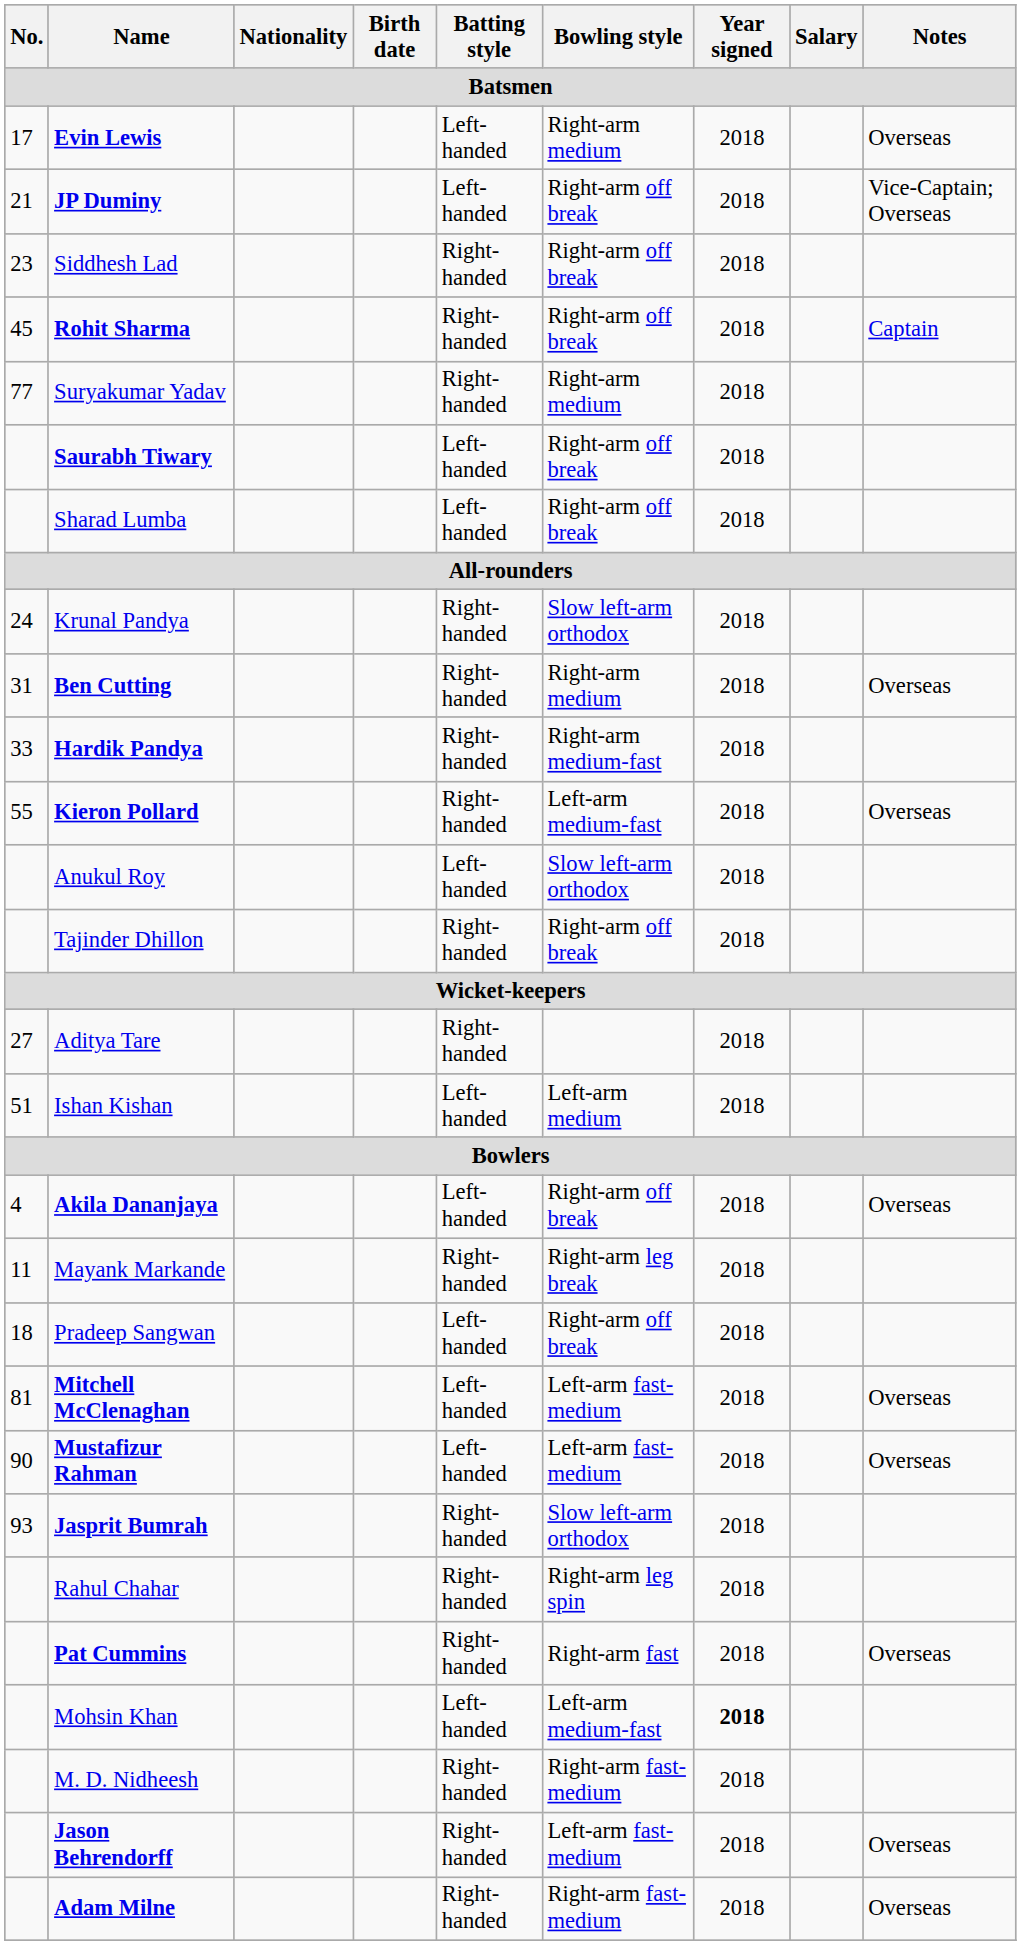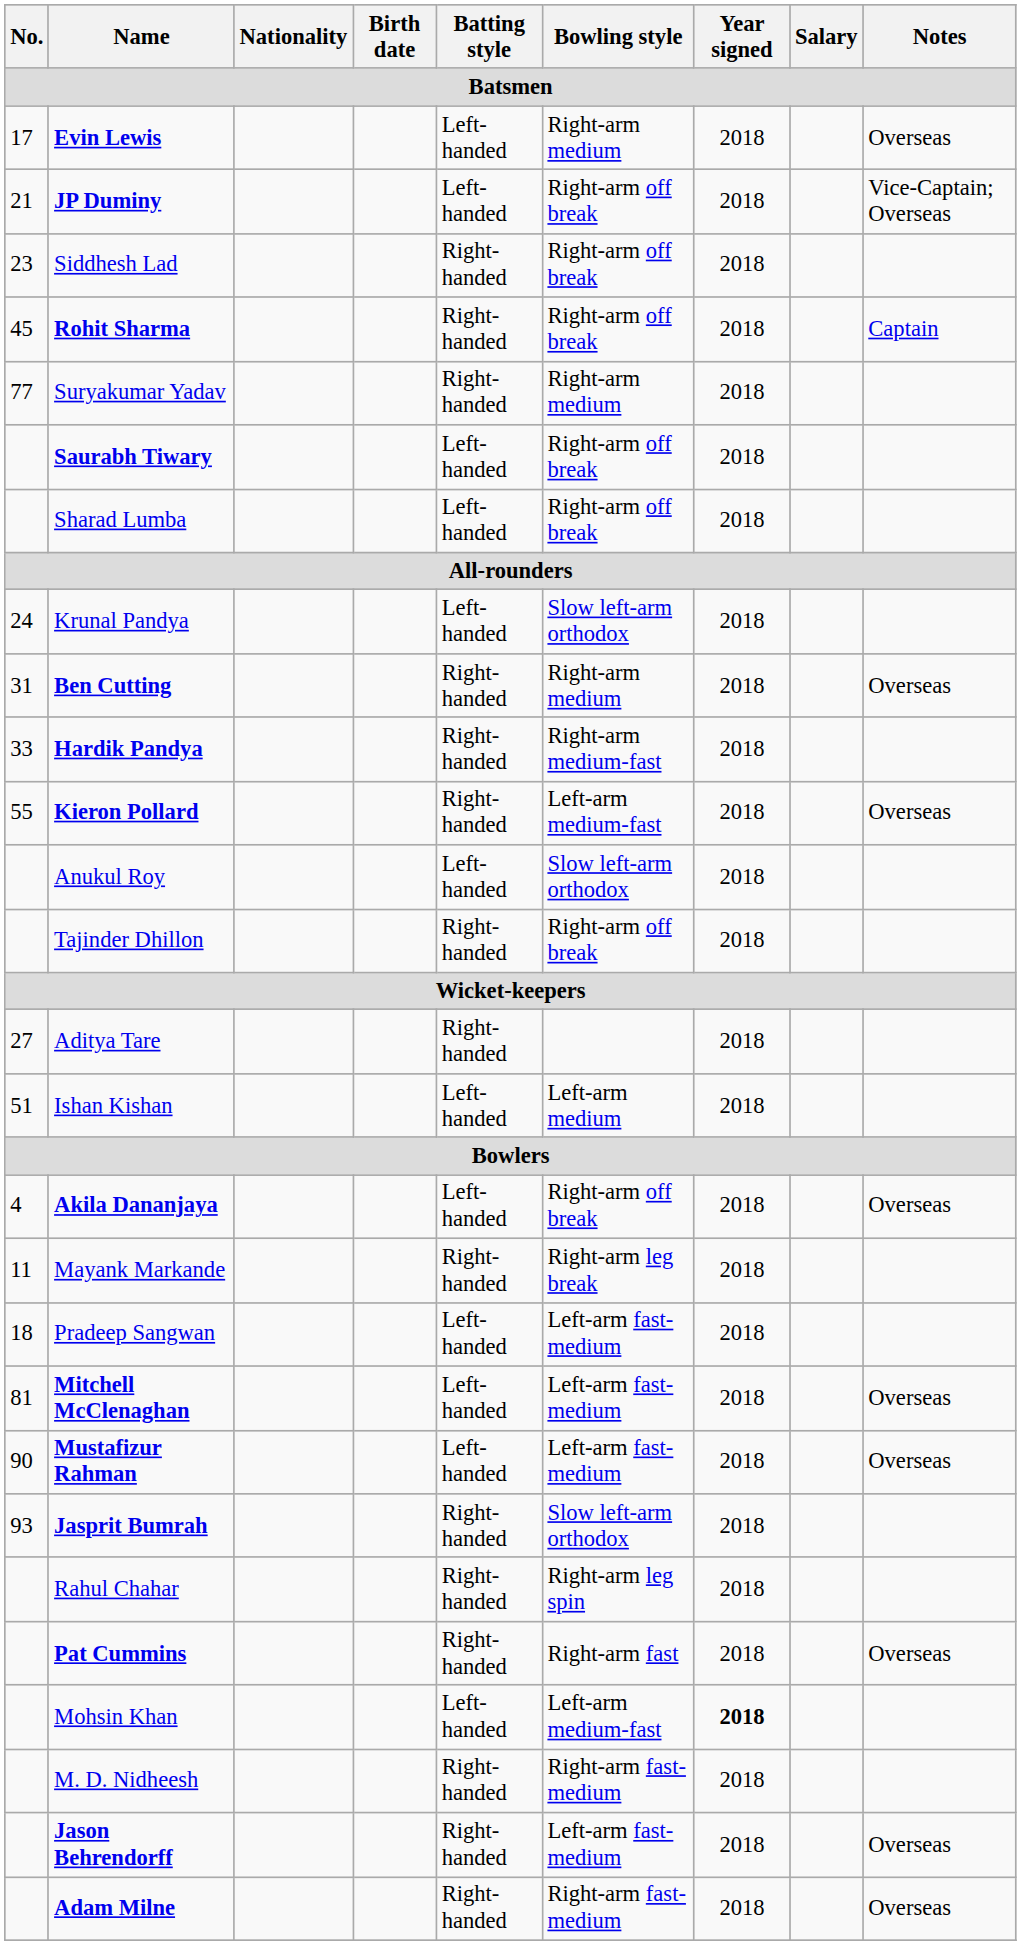(474, 620) Right-handed -> (474, 620) Left-handed
(610, 1333) Right-arm off break -> (610, 1333) Left-arm fast-medium
